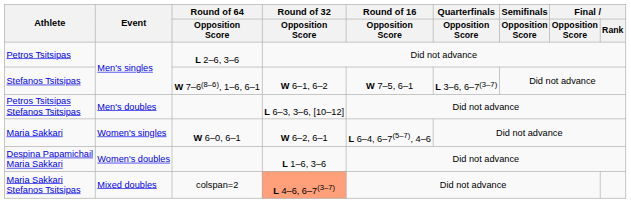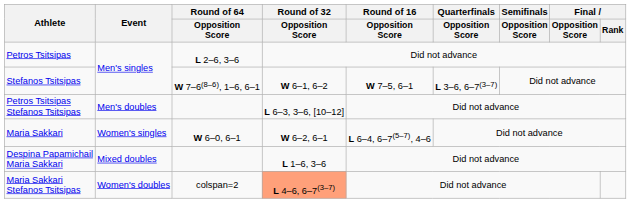(134, 159) Women's doubles -> (127, 159) Mixed doubles
(127, 185) Mixed doubles -> (134, 185) Women's doubles
